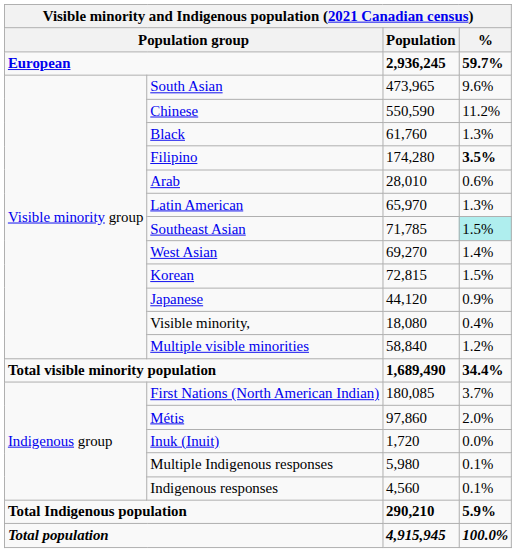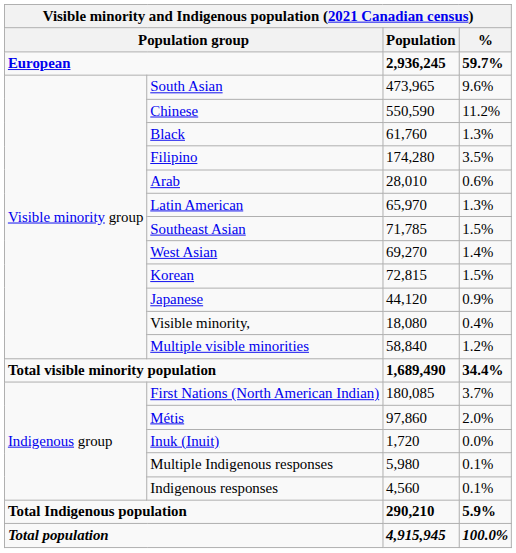(479, 157) bold -> (478, 157) normal
(478, 228) paleturquoise background -> (478, 228) no background
